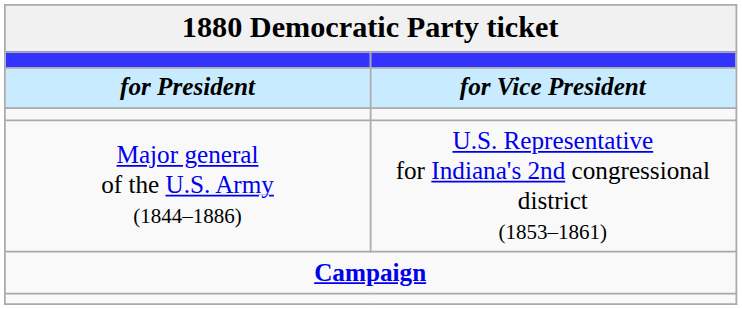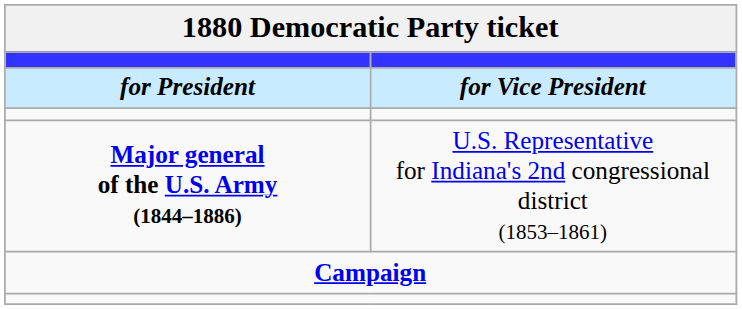(188, 185) normal -> (188, 185) bold
